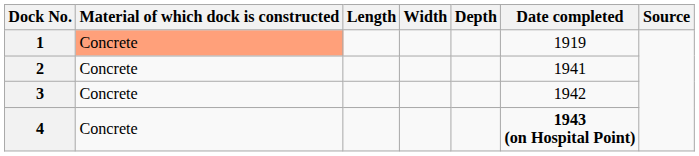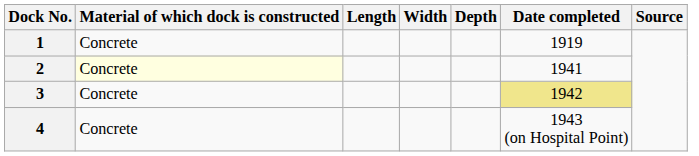(109, 42) lightsalmon background -> (109, 42) no background
(109, 68) no background -> (109, 68) lightyellow background
(570, 94) no background -> (566, 94) khaki background
(570, 128) bold -> (566, 128) normal
